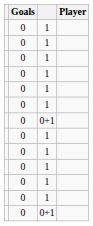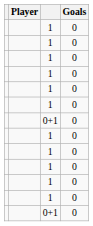columns swapped: (73, 12) <-> (23, 12)
